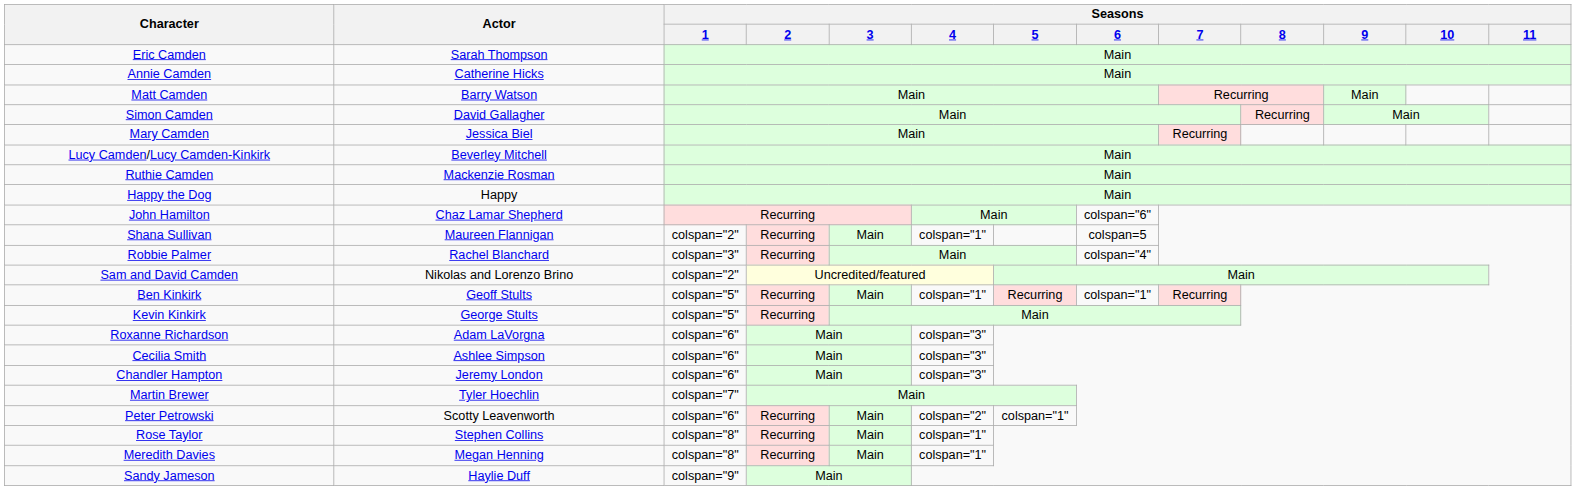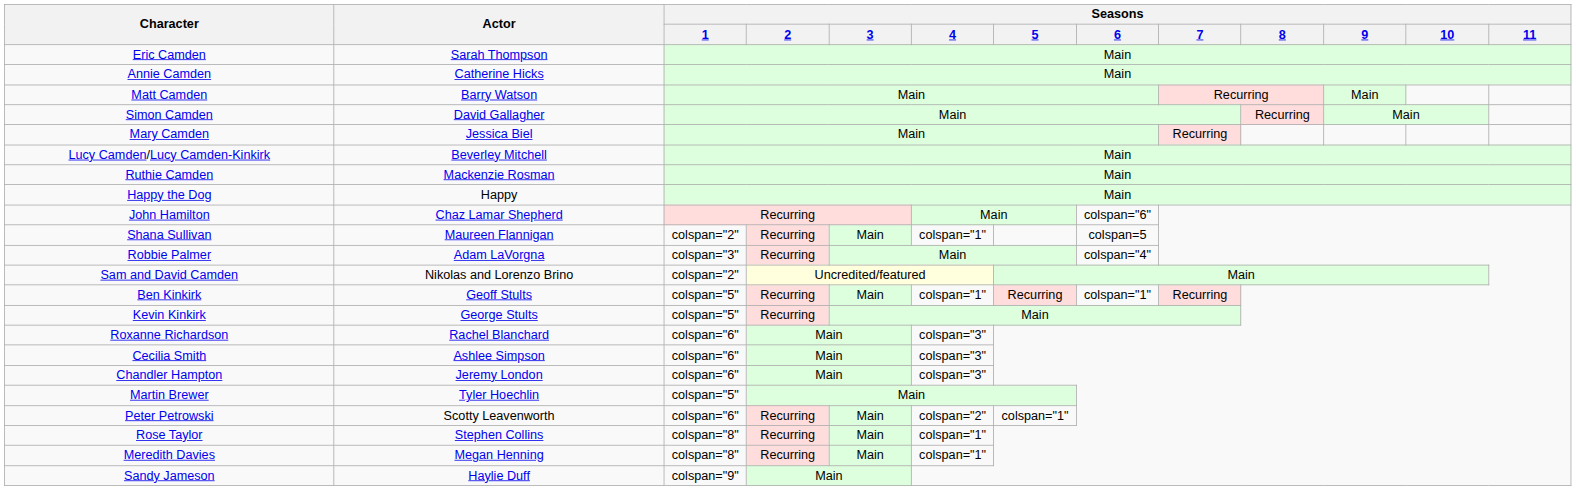(499, 255) Rachel Blanchard -> (499, 255) Adam LaVorgna
(499, 335) Adam LaVorgna -> (499, 335) Rachel Blanchard
(705, 395) colspan="7" -> (705, 395) colspan="5"
